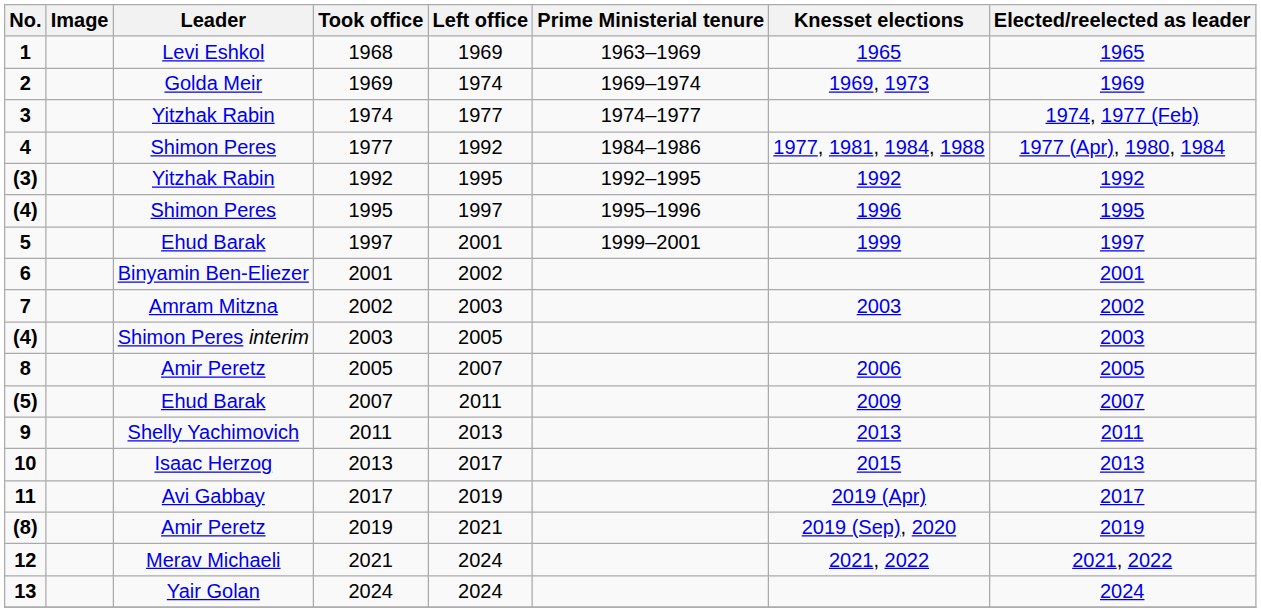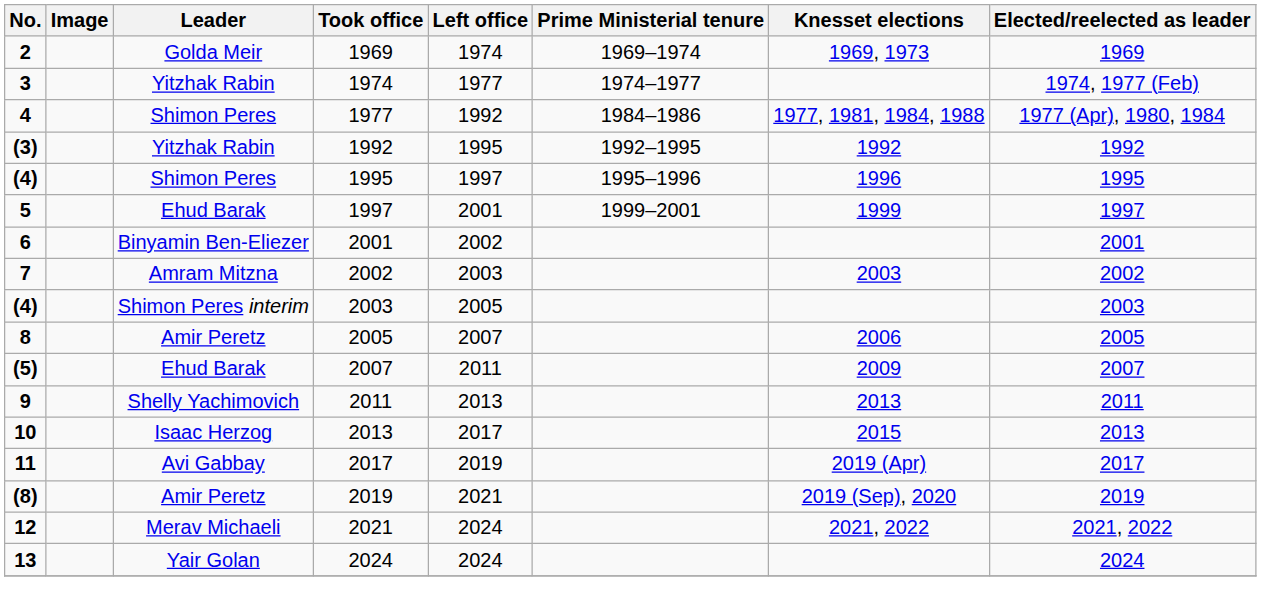- row: (371, 52)
